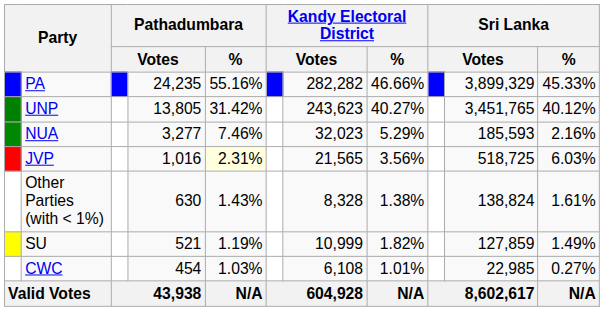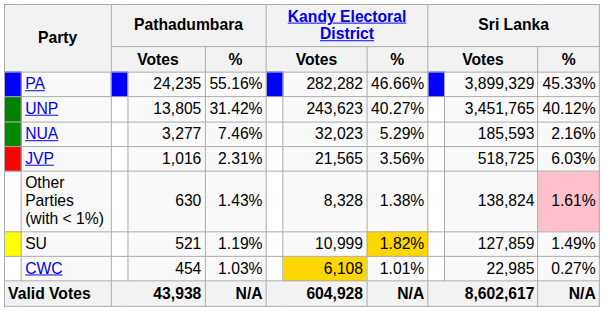(240, 158) lightyellow background -> (240, 158) no background
(574, 201) no background -> (574, 201) pink background
(402, 243) no background -> (402, 243) gold background
(343, 268) no background -> (343, 268) gold background
